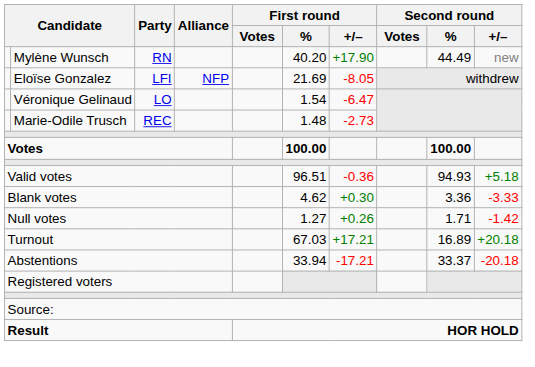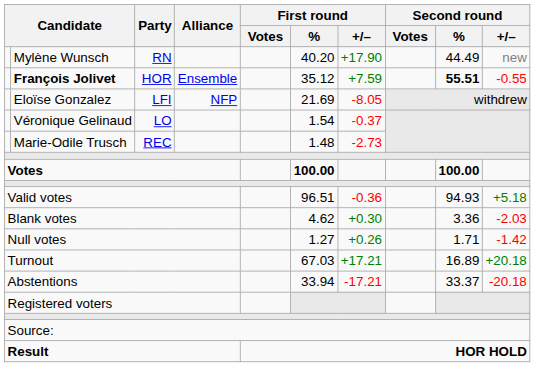+ row: (65, 79)
(359, 100) -6.47 -> (367, 121) -0.37
(503, 197) -3.33 -> (512, 218) -2.03
